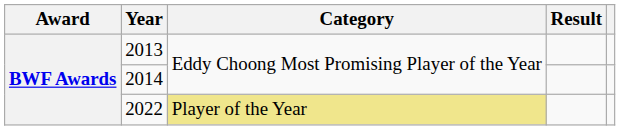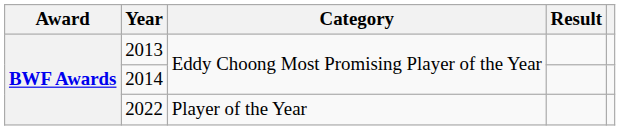(239, 109) khaki background -> (239, 109) no background
